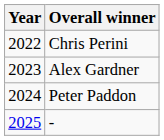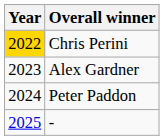(25, 43) no background -> (25, 43) gold background
